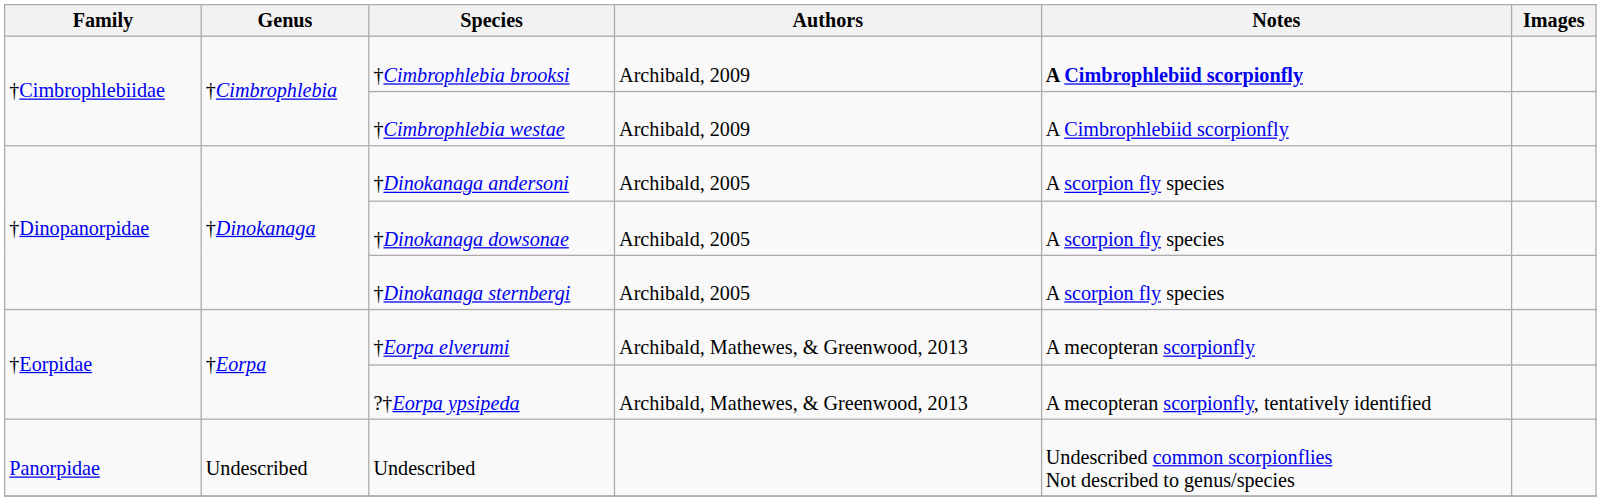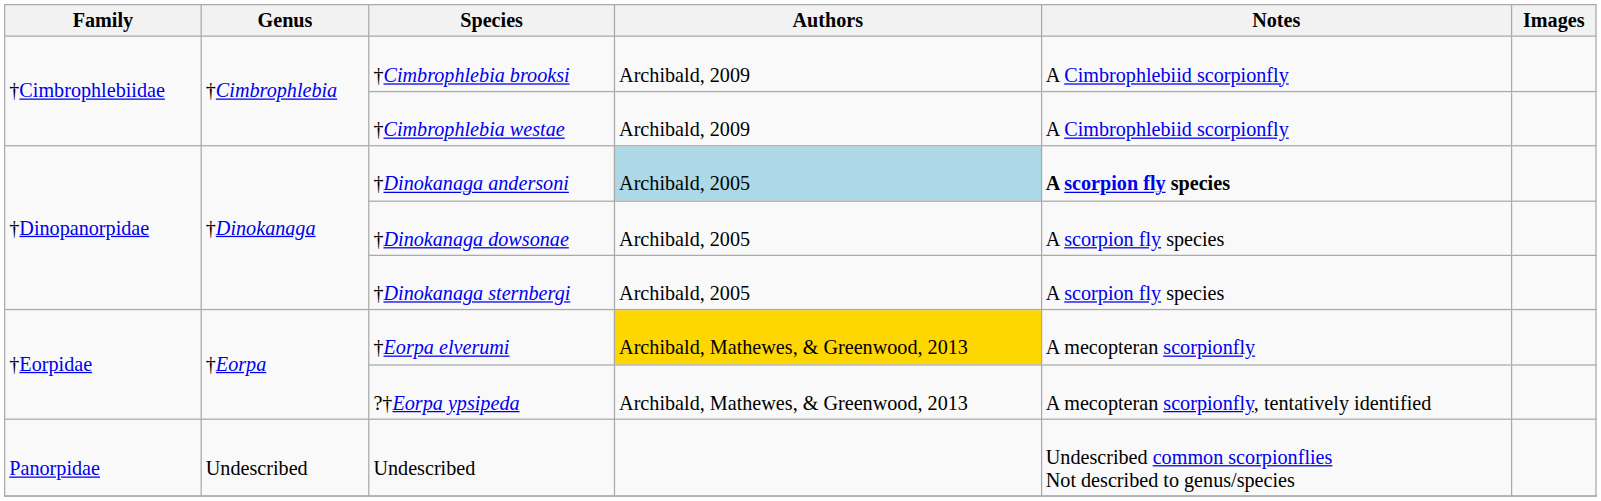(1174, 75) bold -> (1167, 75) normal
(685, 184) no background -> (685, 184) lightblue background
(1135, 184) normal -> (1138, 184) bold
(793, 348) no background -> (793, 348) gold background
